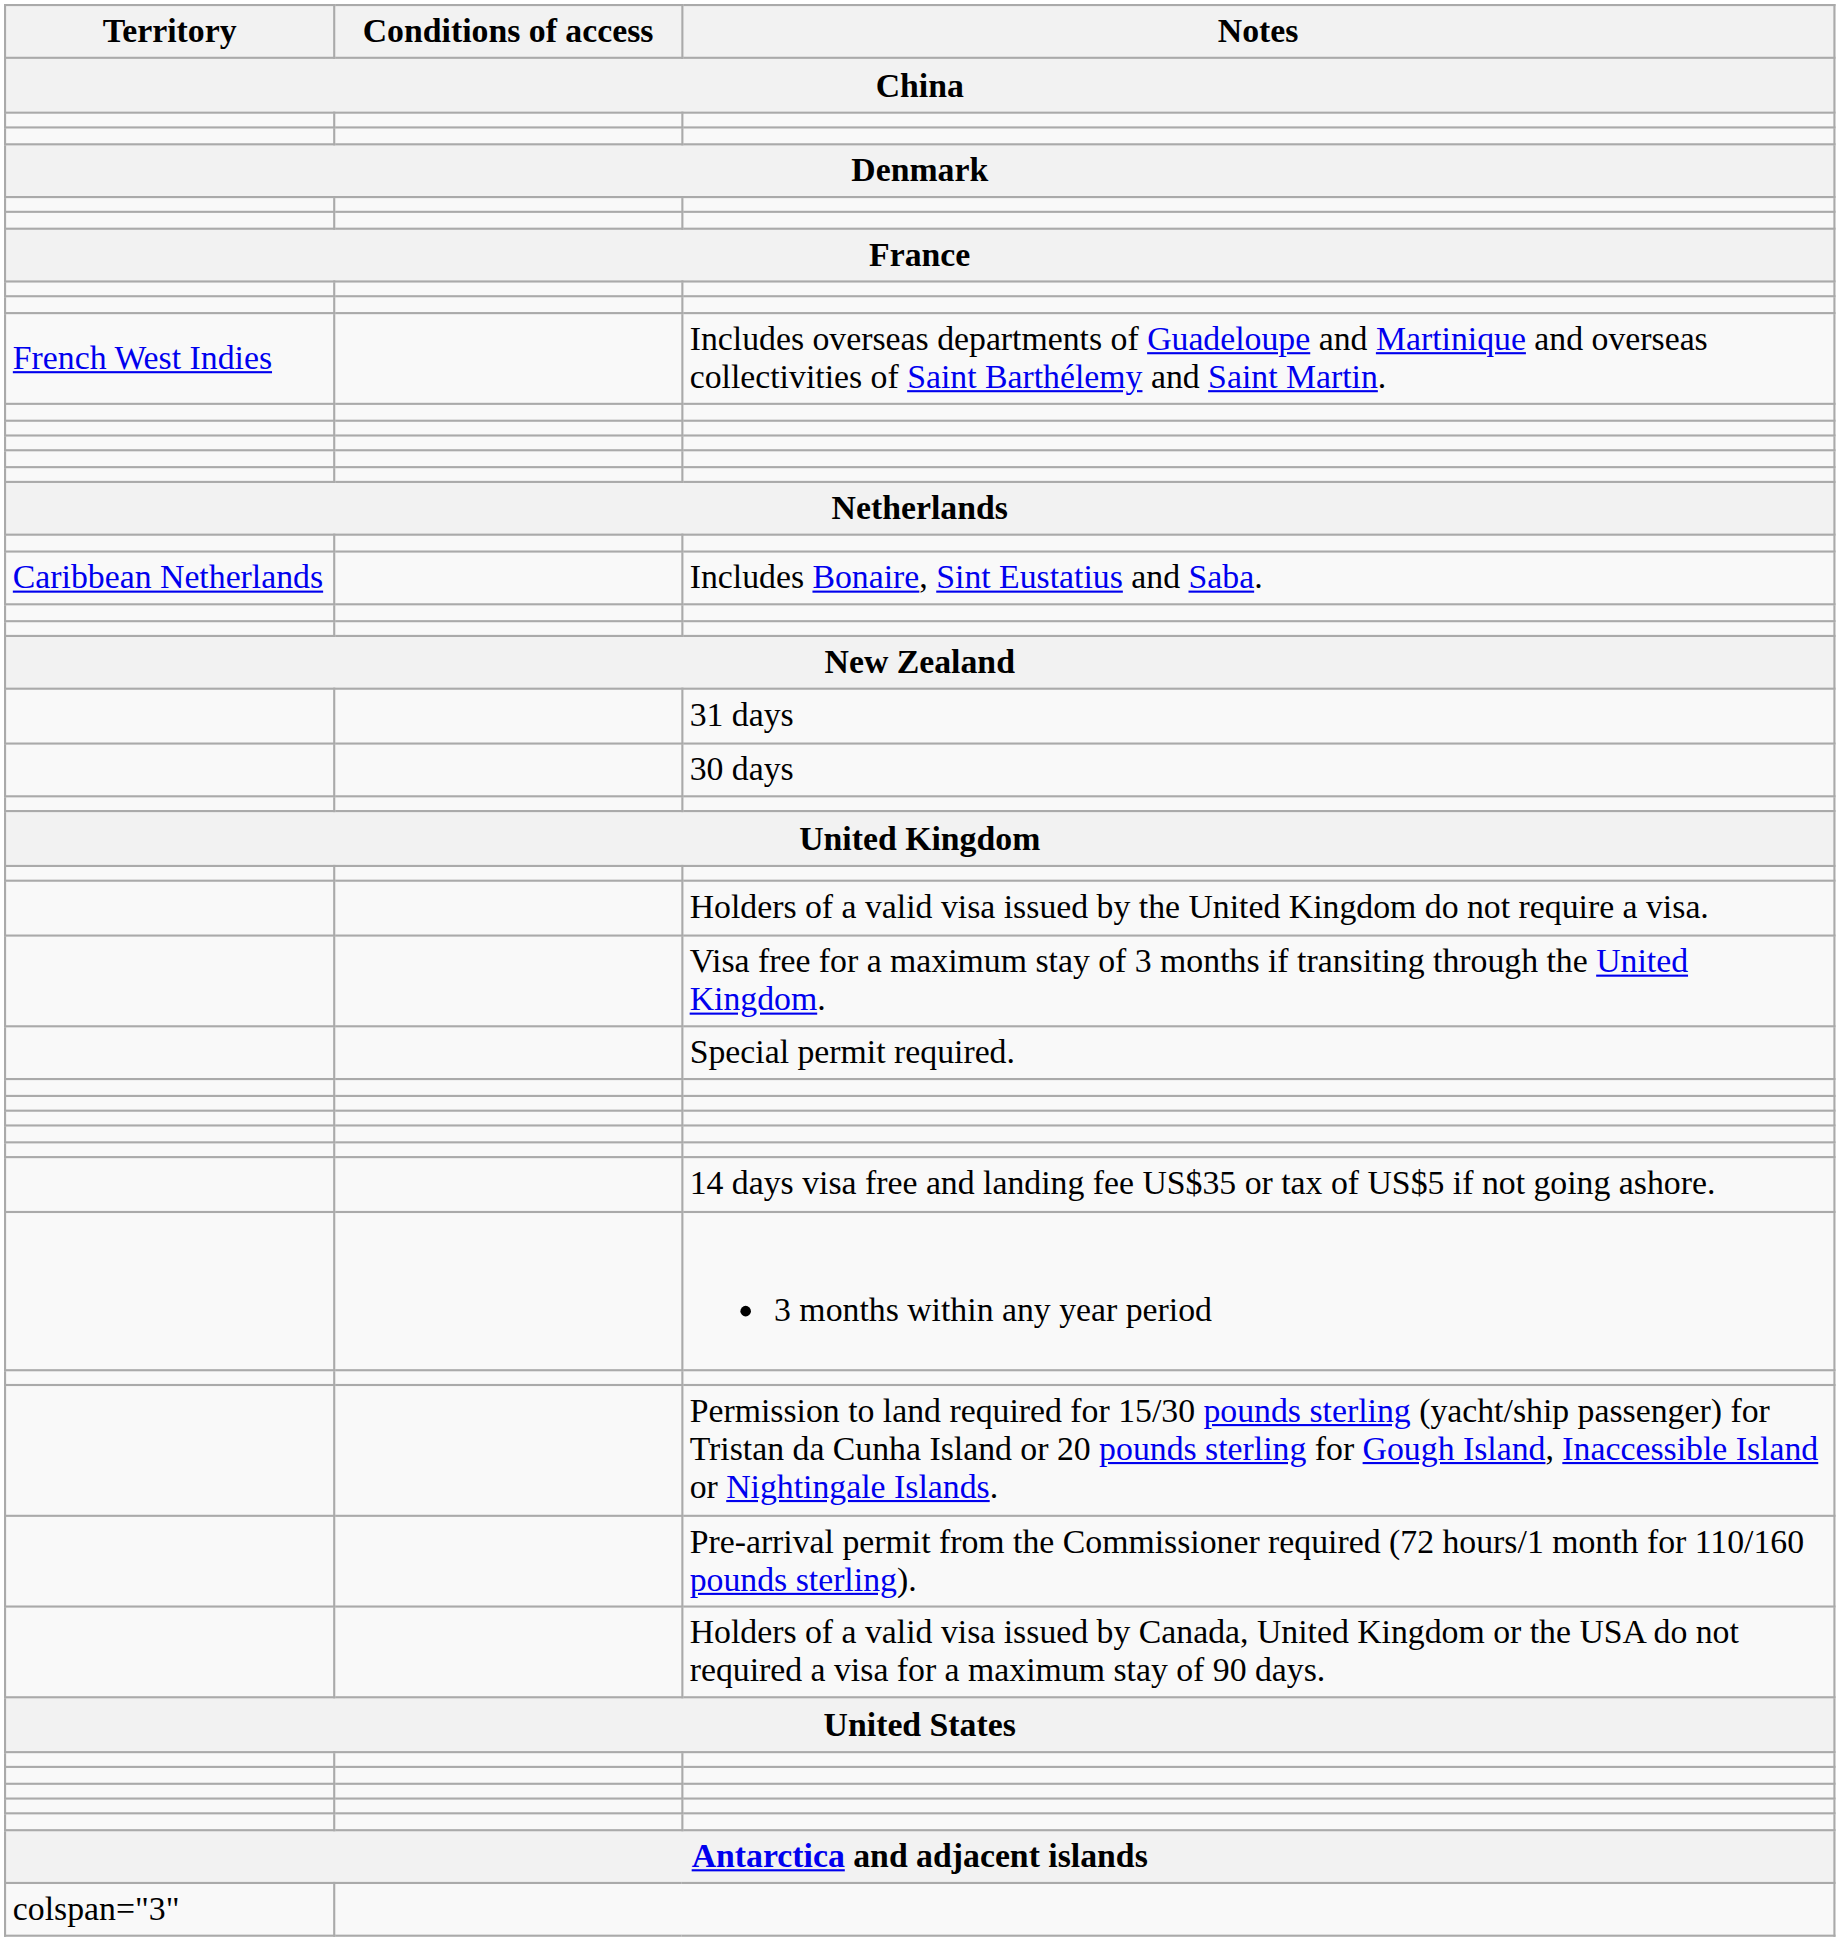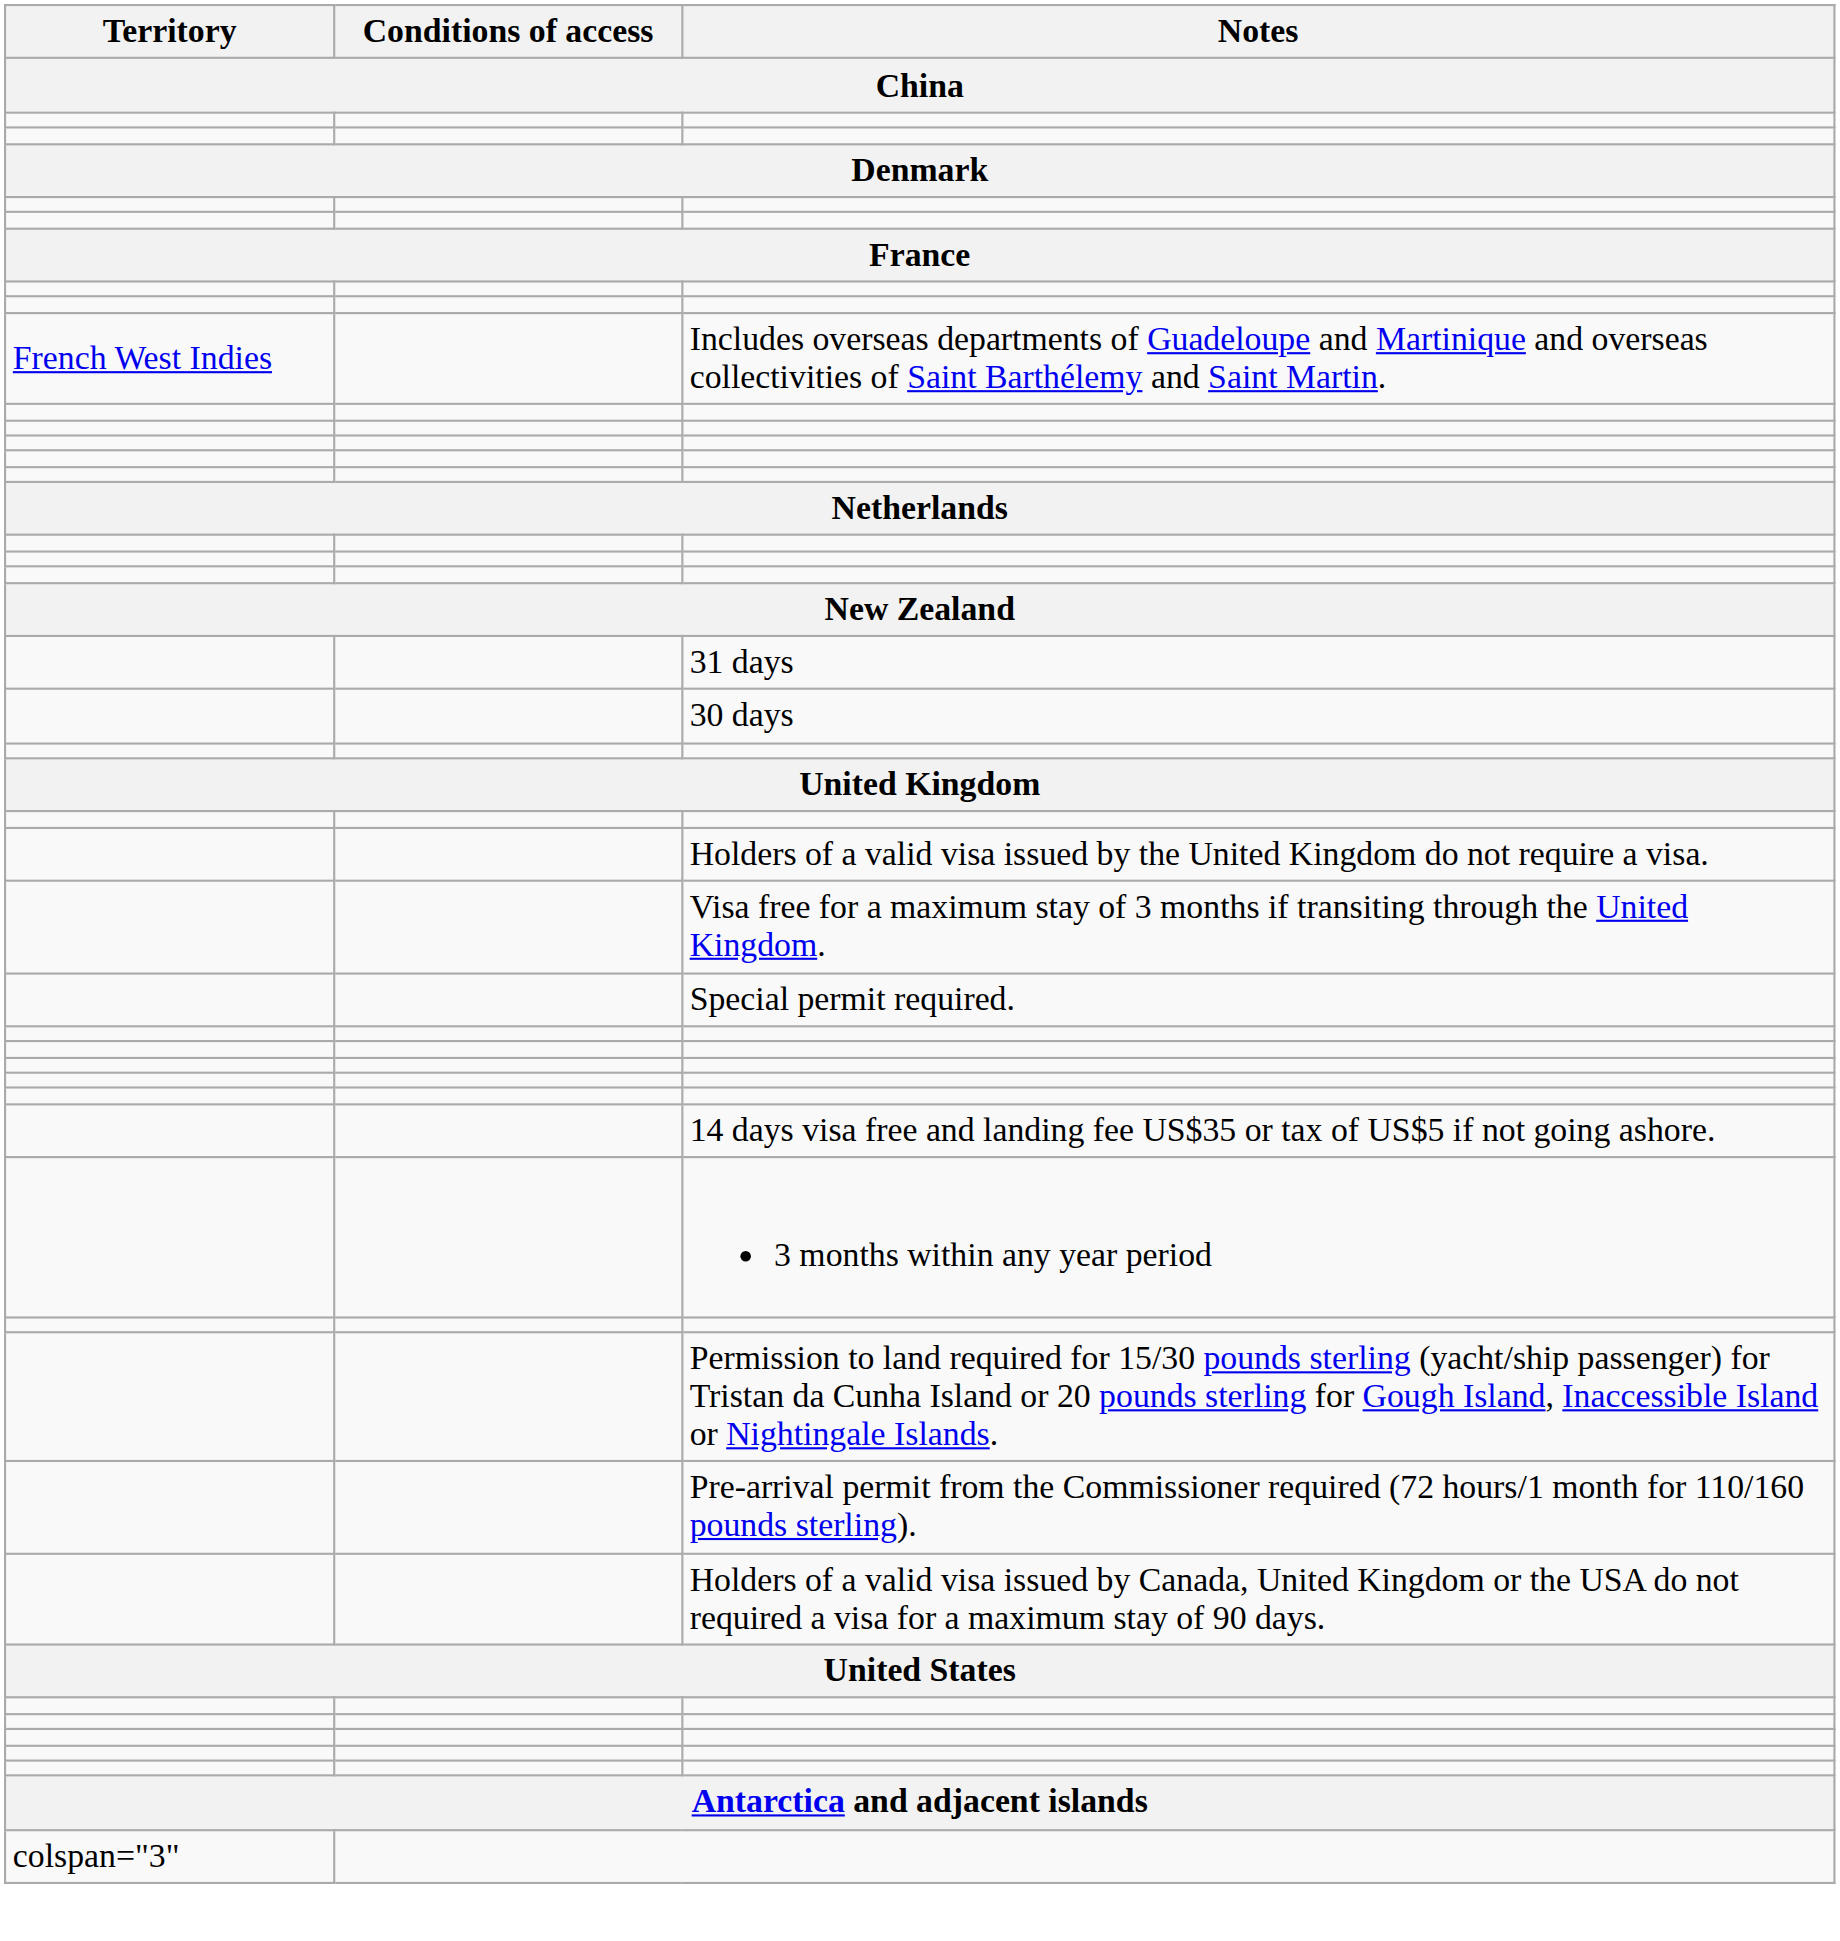- row: (168, 577)
